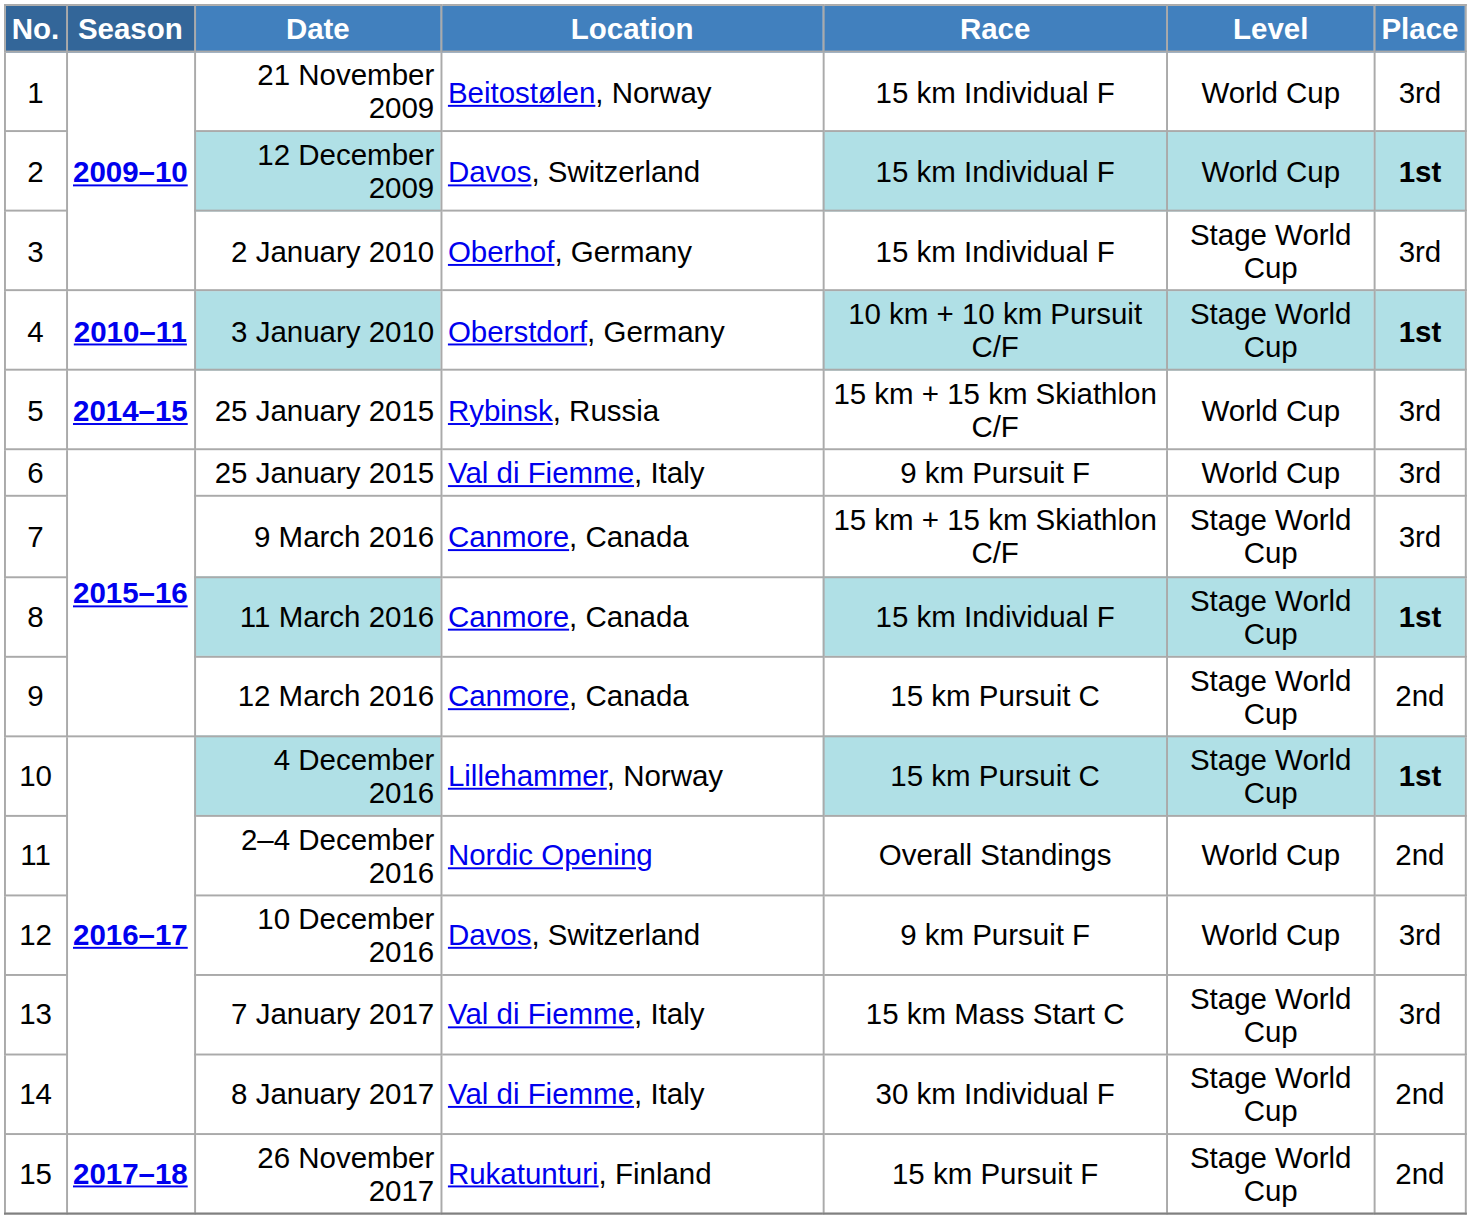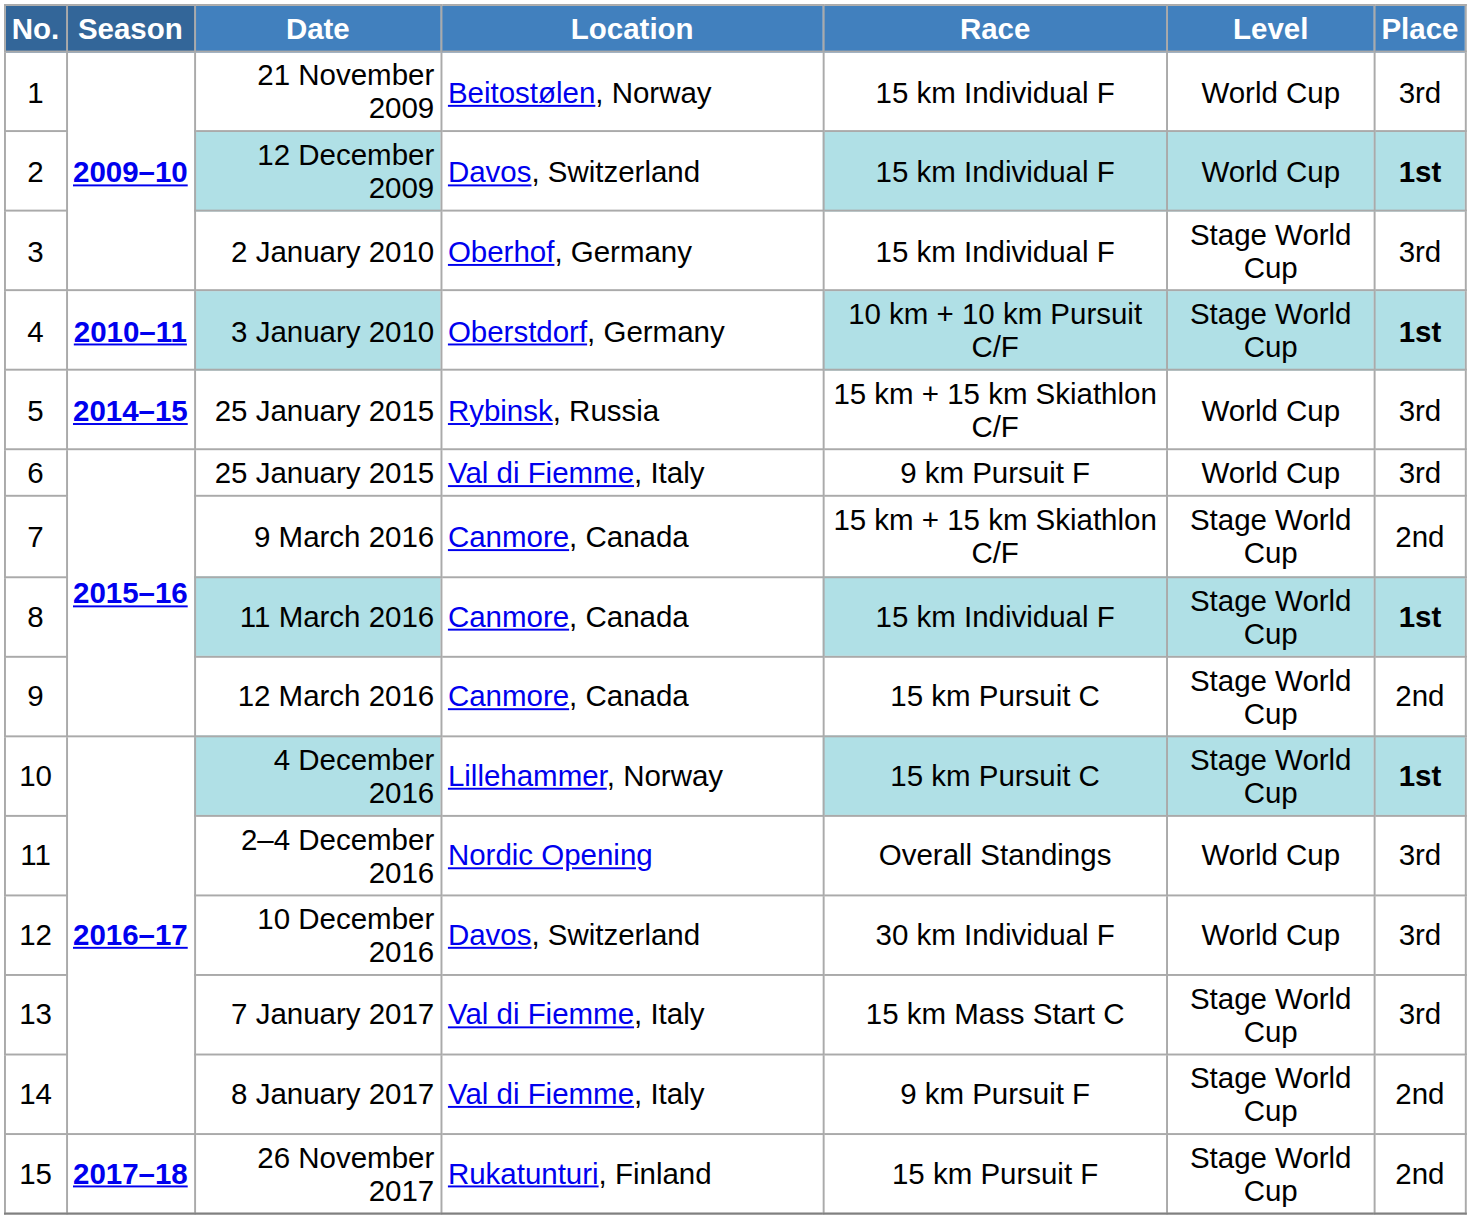(1420, 537) 3rd -> (1420, 537) 2nd
(1420, 855) 2nd -> (1420, 855) 3rd
(995, 935) 9 km Pursuit F -> (995, 935) 30 km Individual F
(995, 1094) 30 km Individual F -> (995, 1094) 9 km Pursuit F
